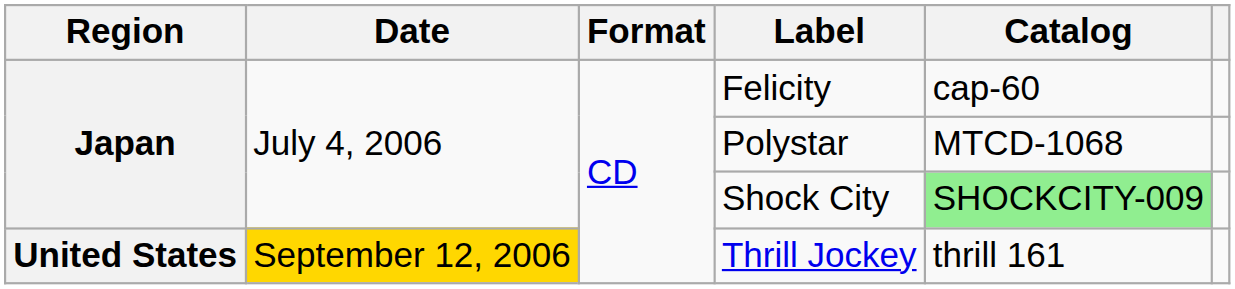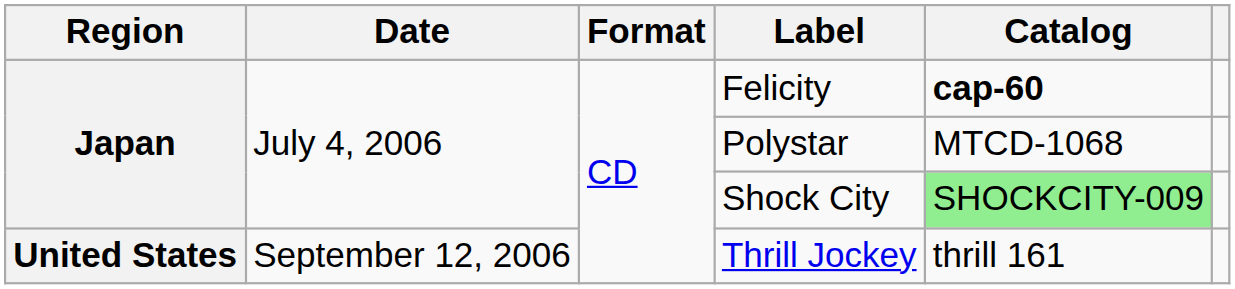(986, 87) normal -> (988, 87) bold
(412, 254) gold background -> (412, 254) no background
